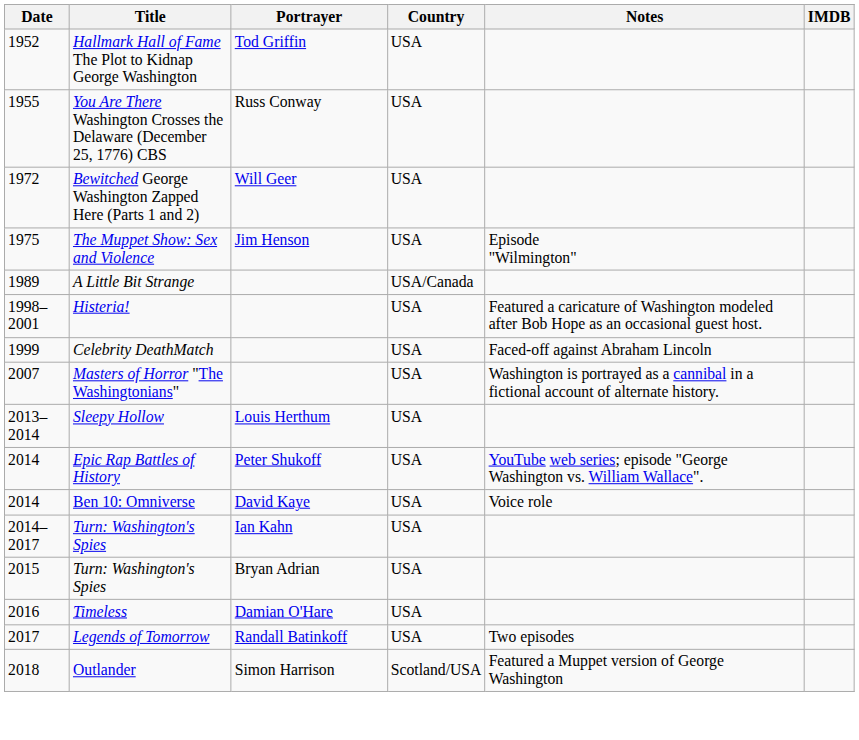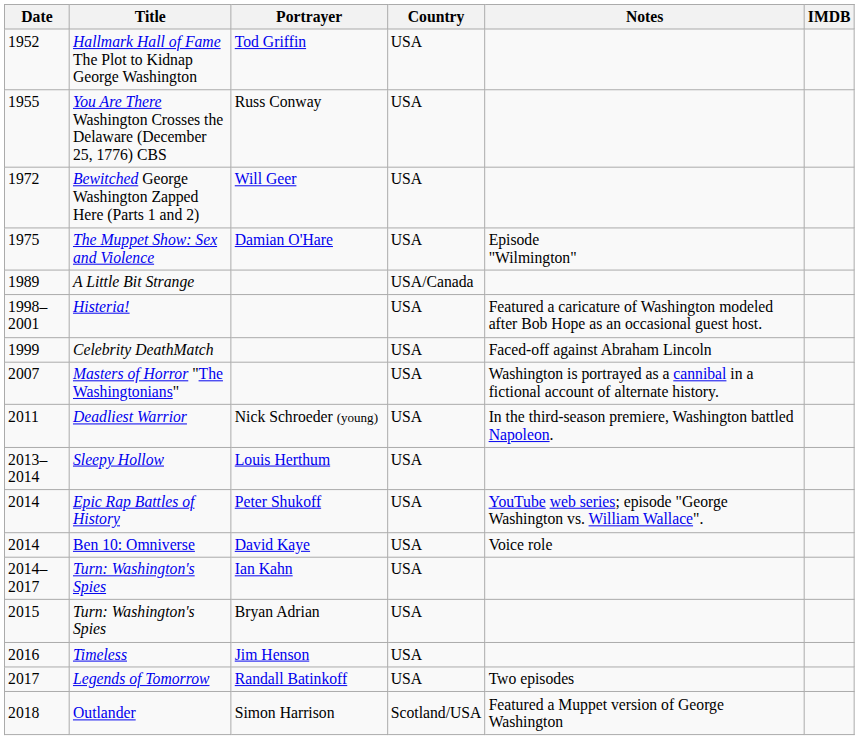(272, 239) Jim Henson -> (284, 239) Damian O'Hare
+ row: (23, 417)
(284, 612) Damian O'Hare -> (272, 654) Jim Henson
